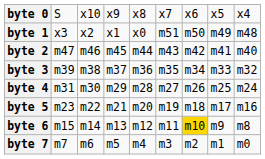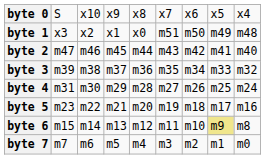(195, 126) gold background -> (195, 126) no background
(217, 126) no background -> (217, 126) khaki background
